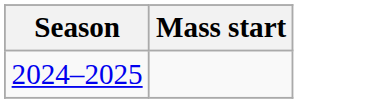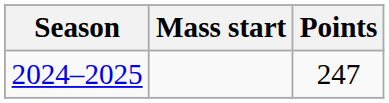+ column: (339, 27)
